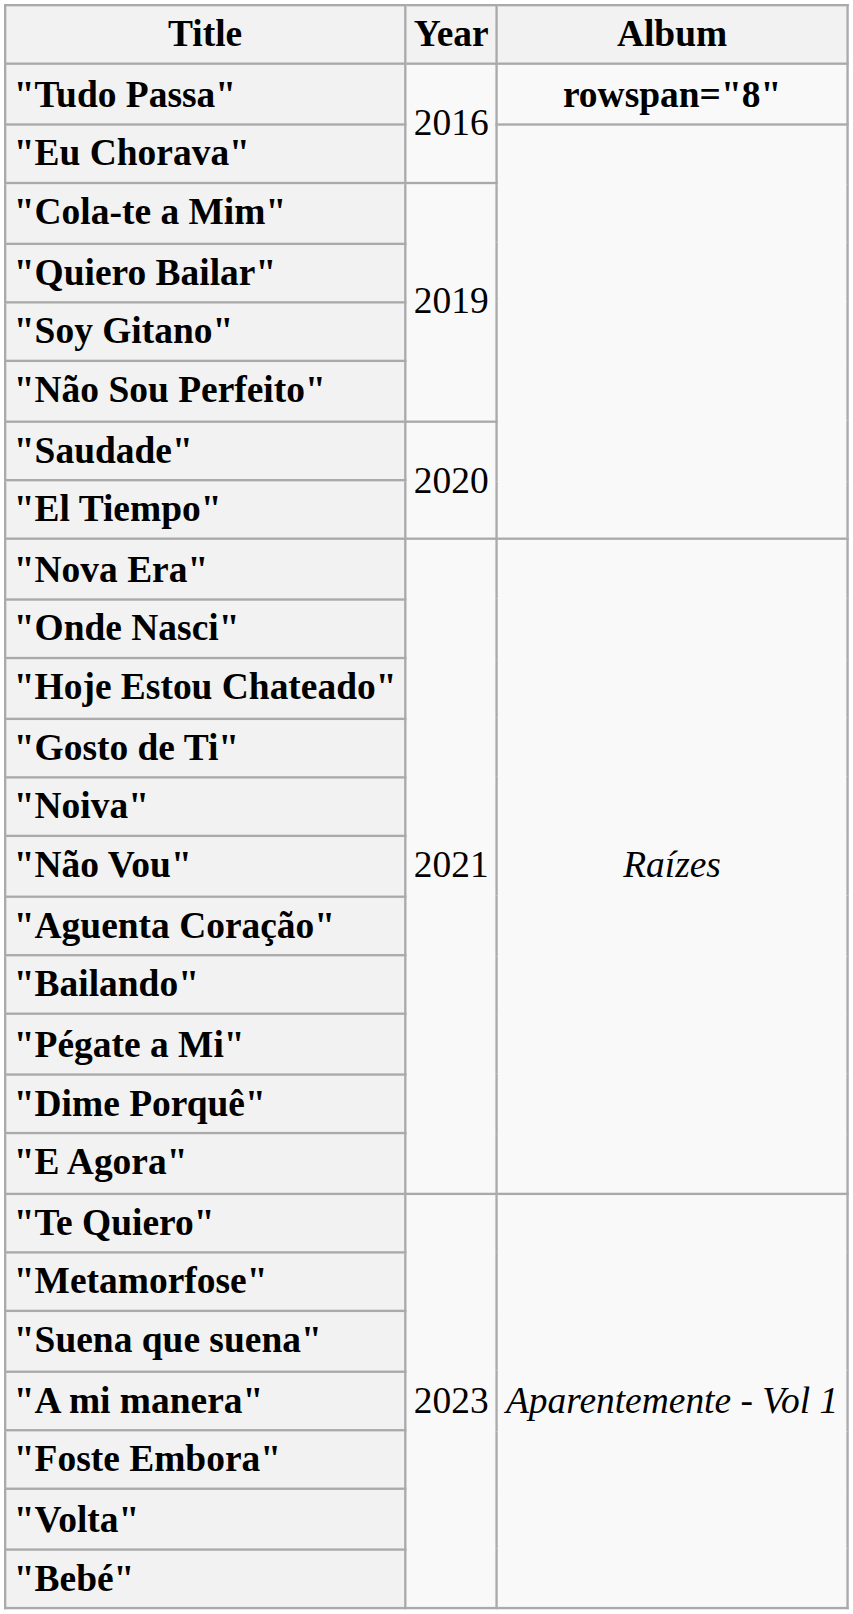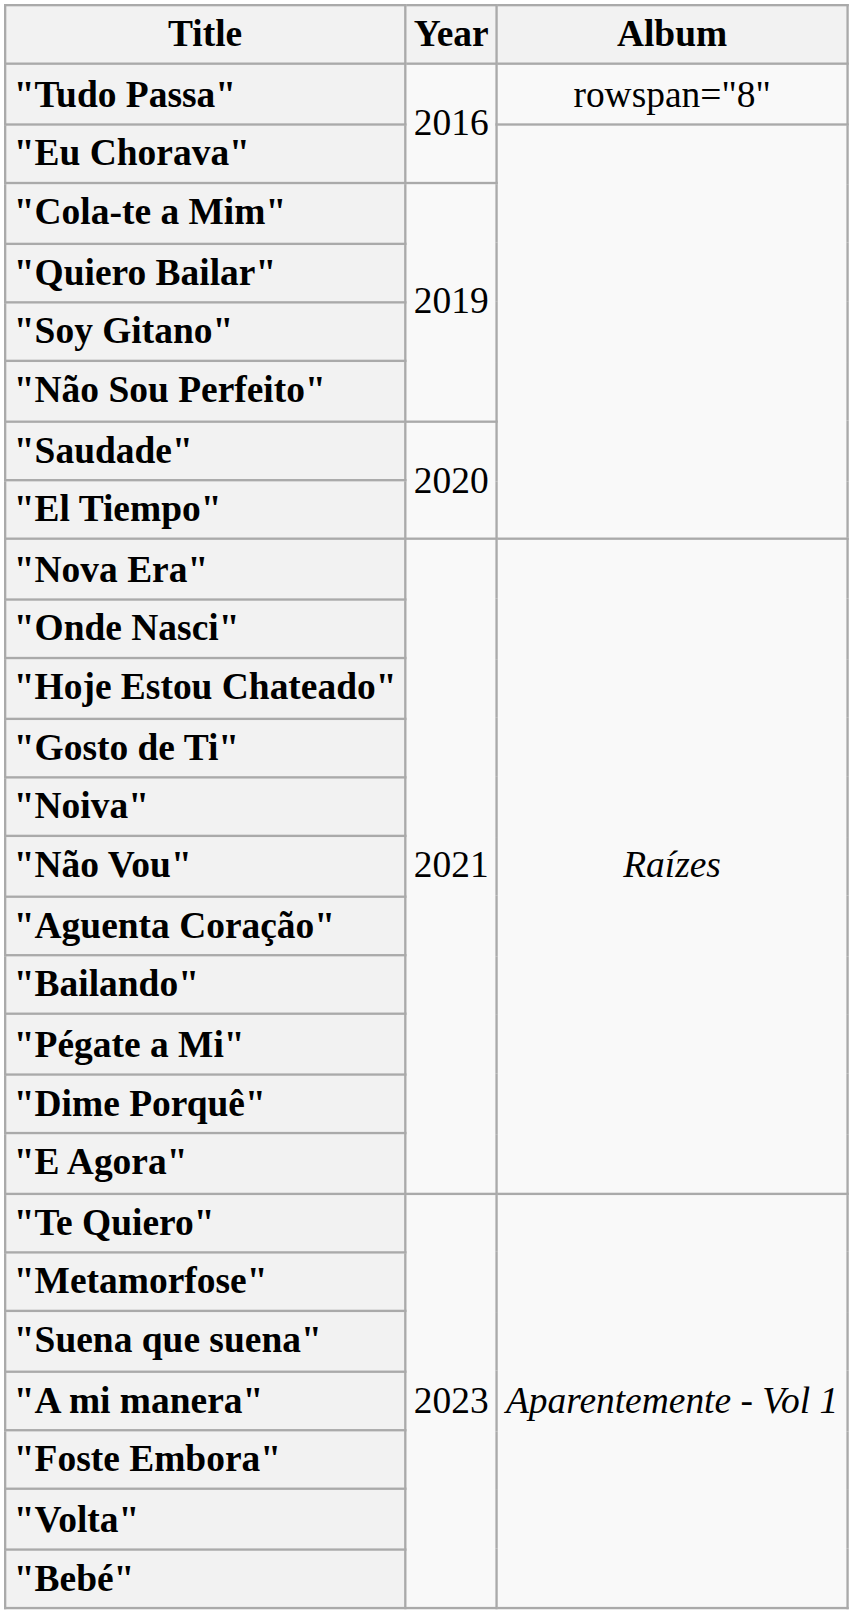(672, 93) bold -> (672, 93) normal
